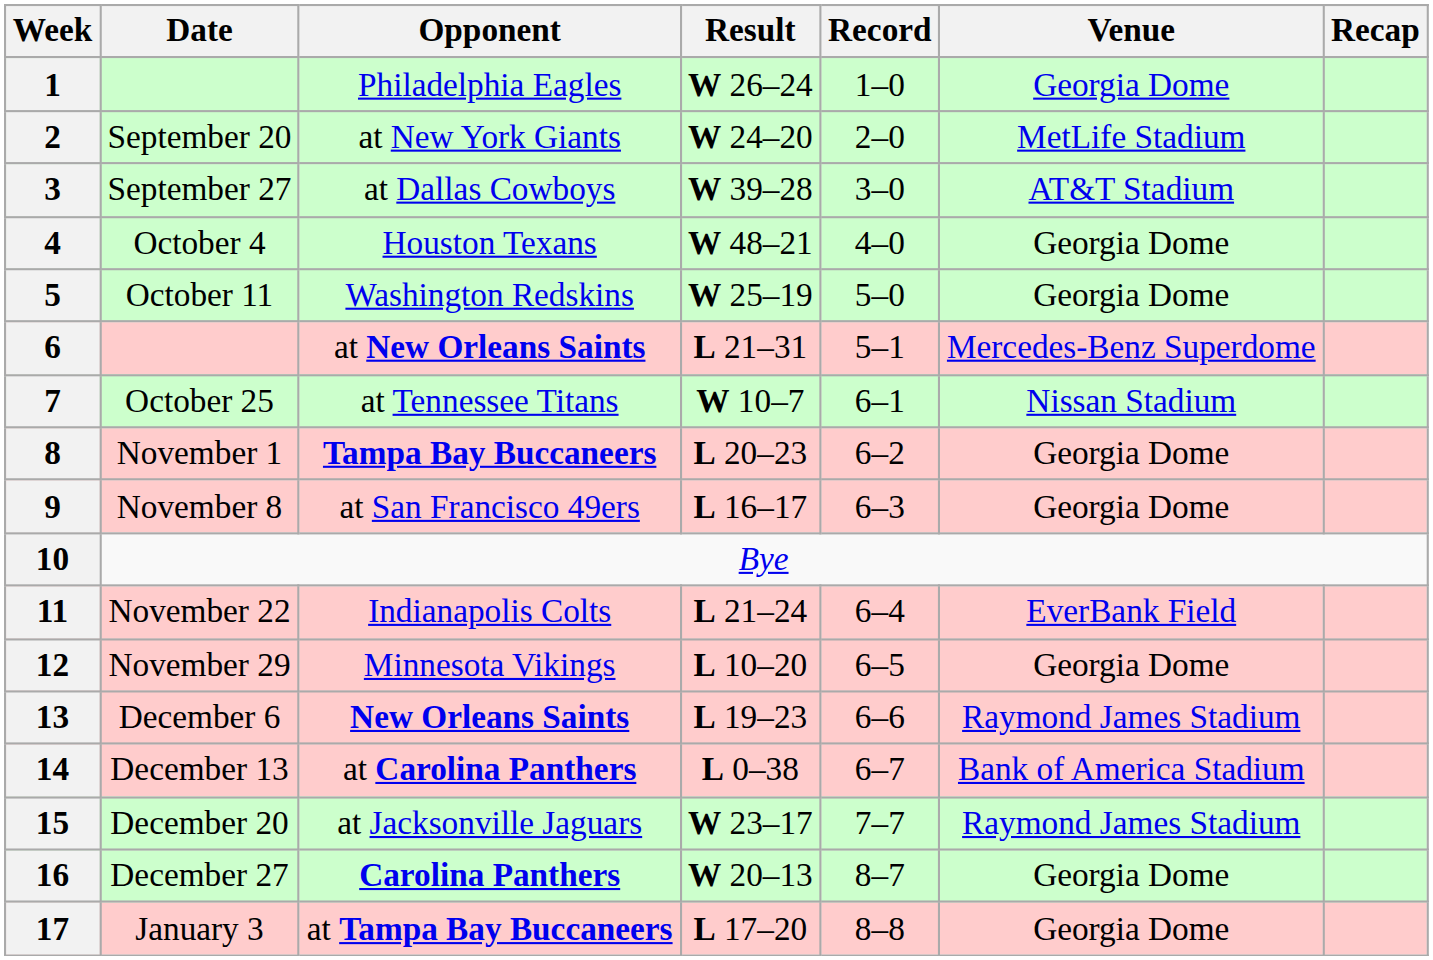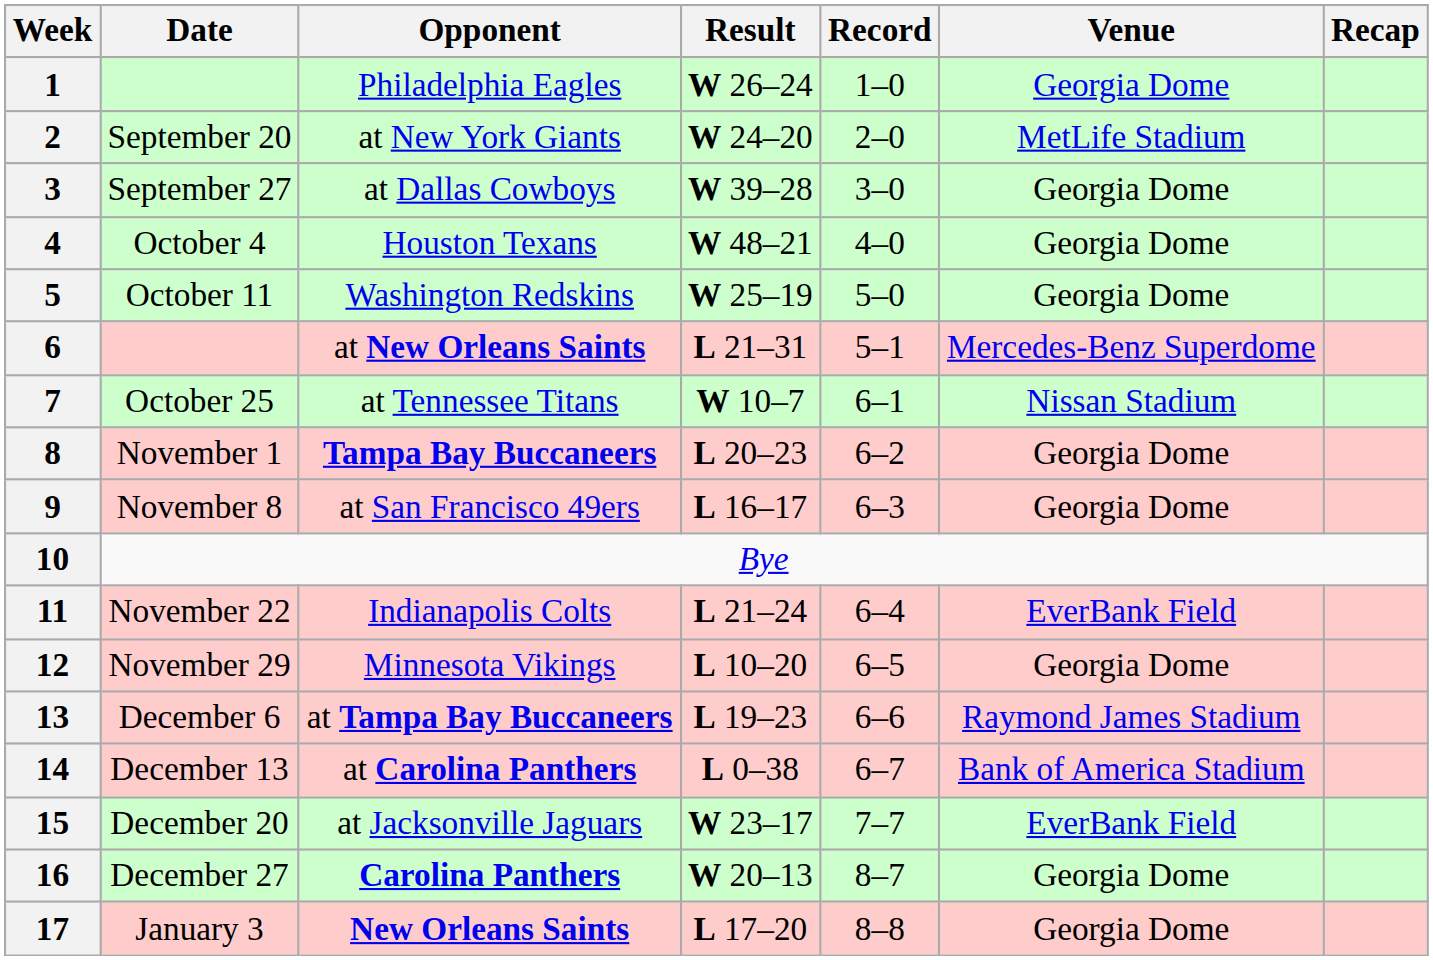(1131, 189) AT&T Stadium -> (1131, 189) Georgia Dome
(490, 717) New Orleans Saints -> (490, 717) at Tampa Bay Buccaneers
(1131, 822) Raymond James Stadium -> (1131, 822) EverBank Field
(490, 928) at Tampa Bay Buccaneers -> (490, 928) New Orleans Saints
